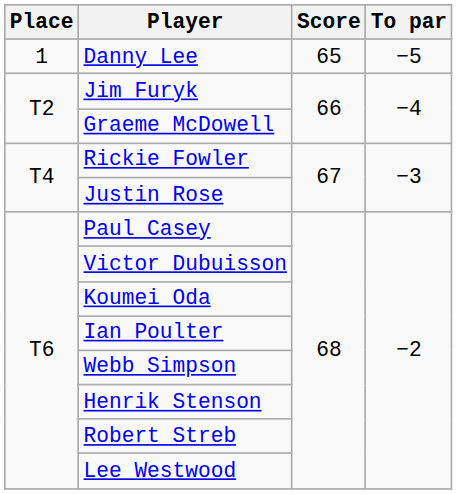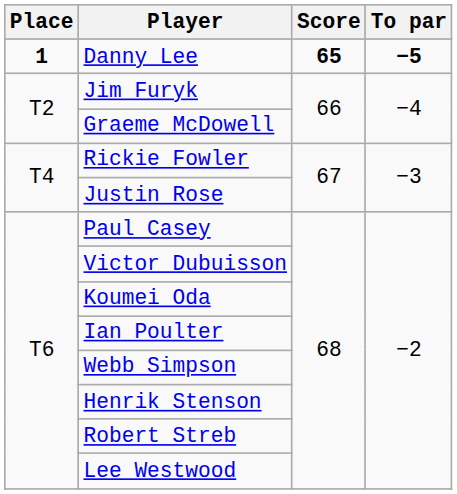(42, 57) normal -> (42, 57) bold
(329, 57) normal -> (329, 57) bold
(409, 57) normal -> (409, 57) bold
